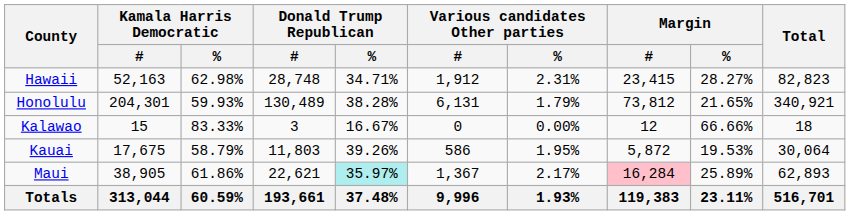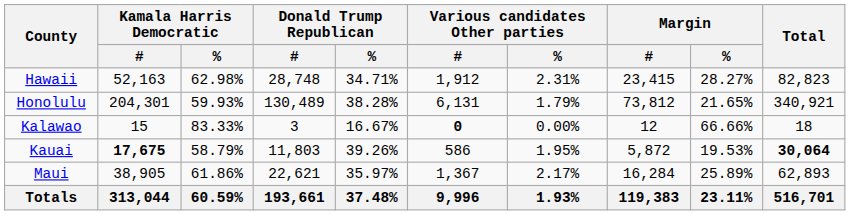(458, 127) normal -> (458, 127) bold
(139, 151) normal -> (139, 151) bold
(804, 151) normal -> (804, 151) bold
(372, 174) paleturquoise background -> (372, 174) no background
(649, 174) pink background -> (649, 174) no background
